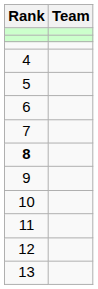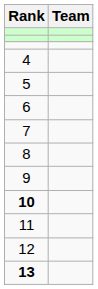(26, 154) bold -> (26, 154) normal
(26, 202) normal -> (26, 202) bold
(26, 272) normal -> (26, 272) bold
